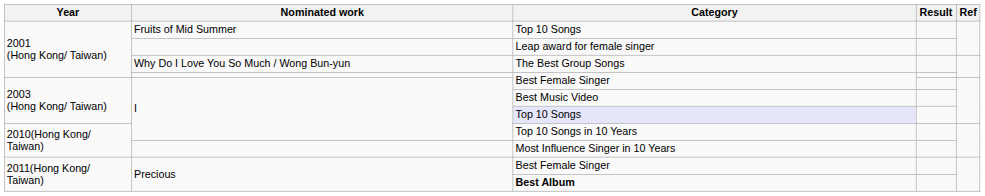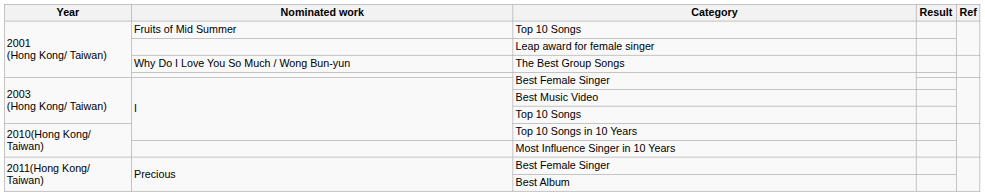(548, 115) lavender background -> (548, 115) no background
(545, 183) bold -> (543, 183) normal
